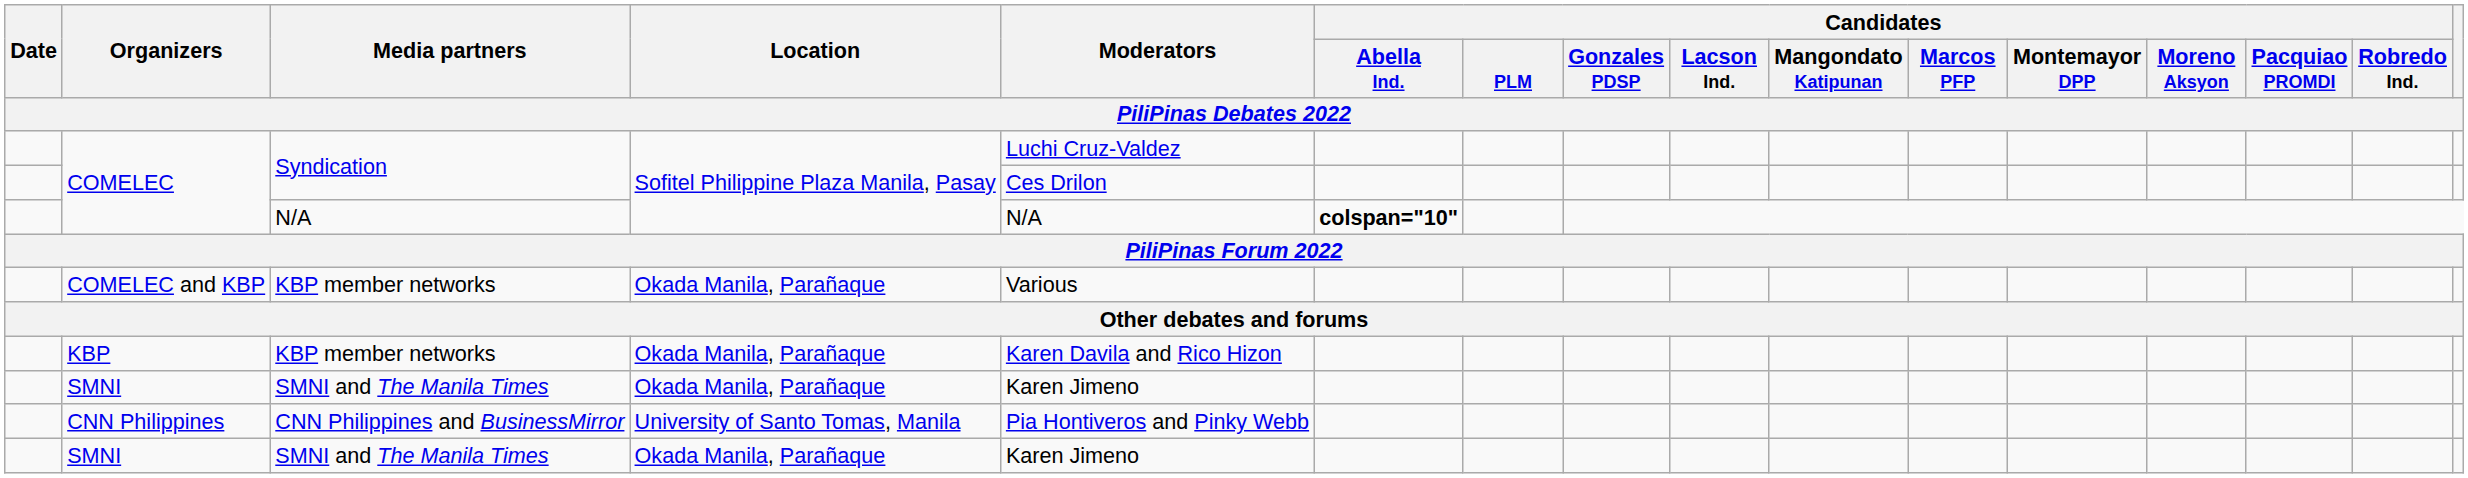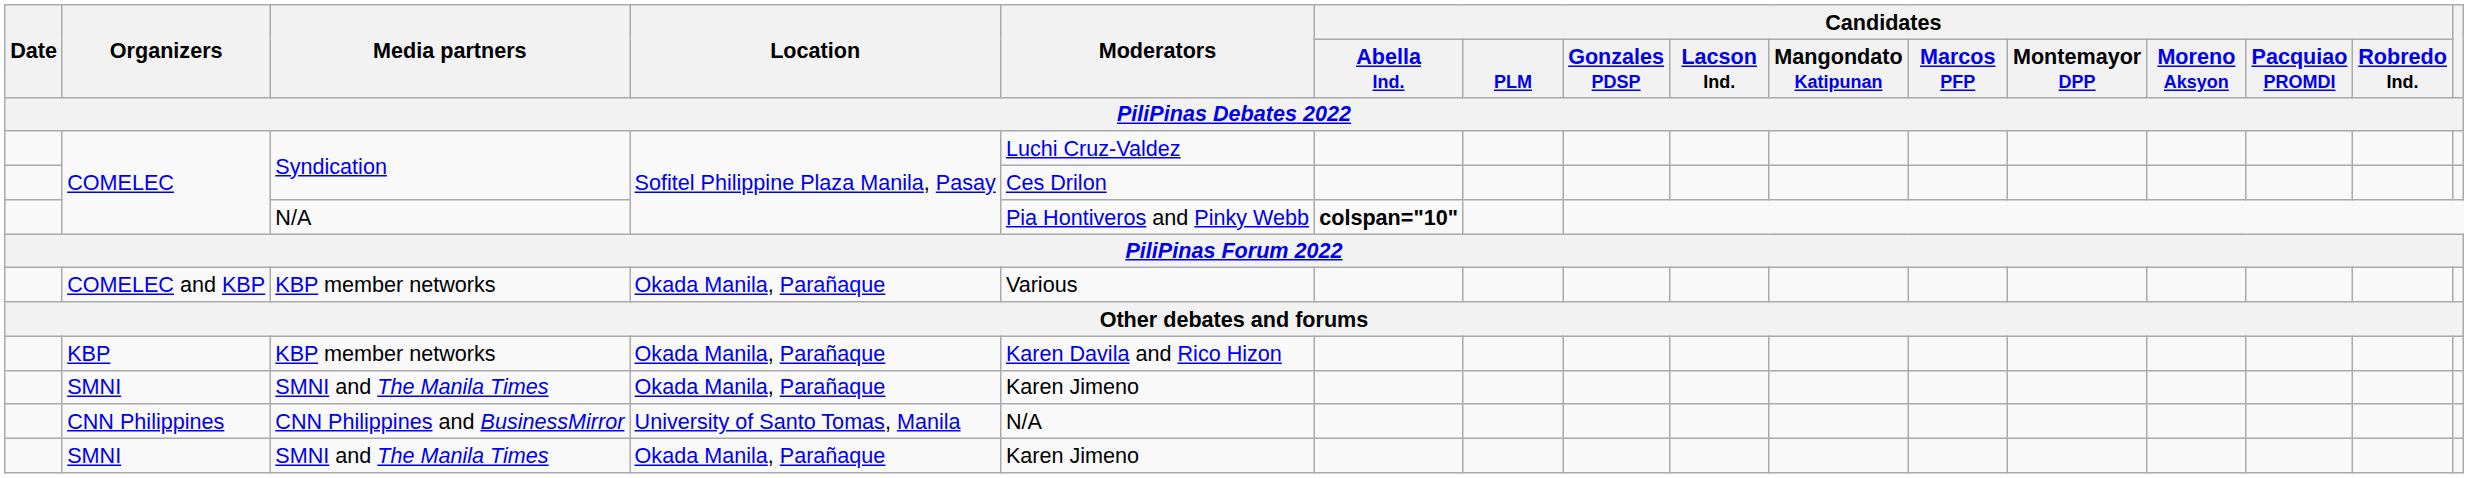(1024, 217) N/A -> (1157, 217) Pia Hontiveros and Pinky Webb
(1157, 422) Pia Hontiveros and Pinky Webb -> (1024, 422) N/A
